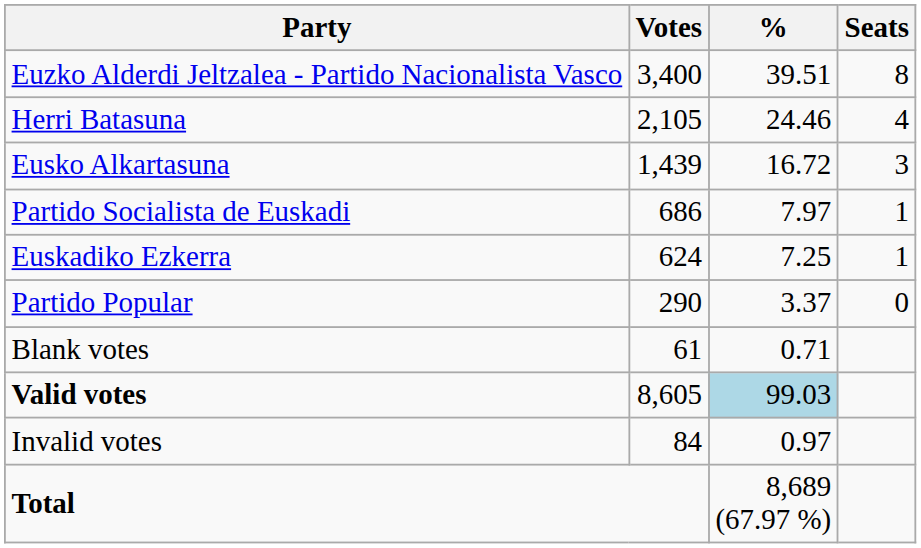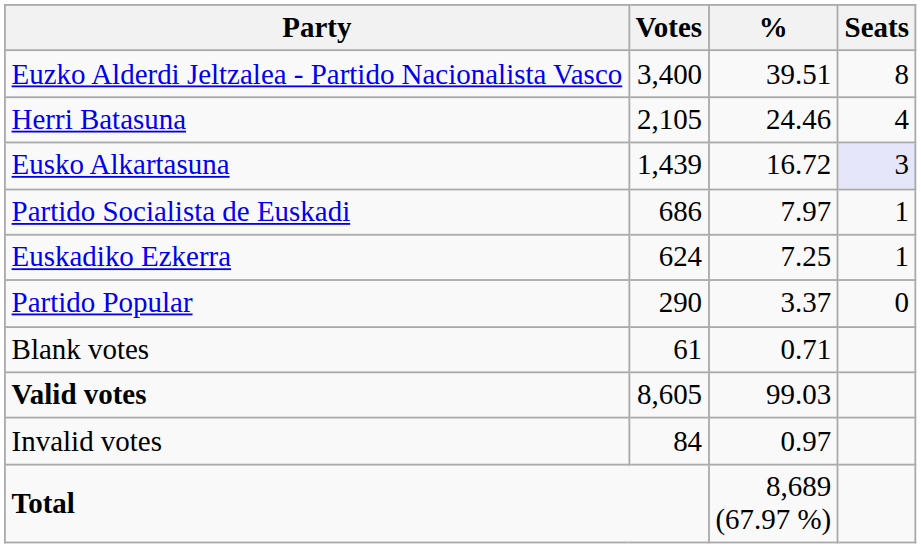(902, 165) no background -> (902, 165) lavender background
(799, 394) lightblue background -> (799, 394) no background
